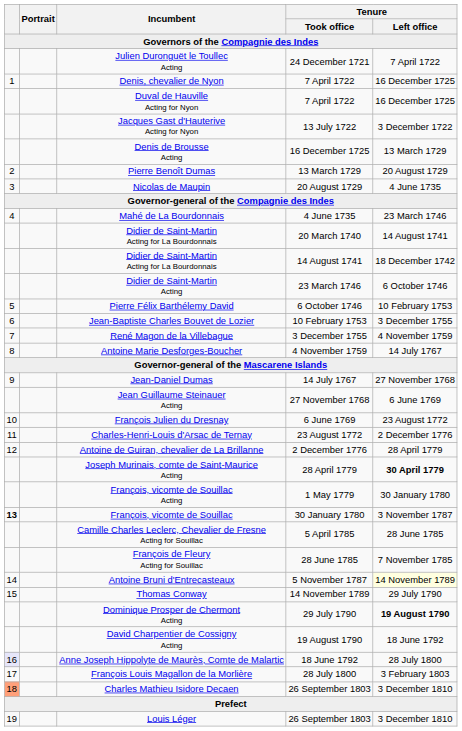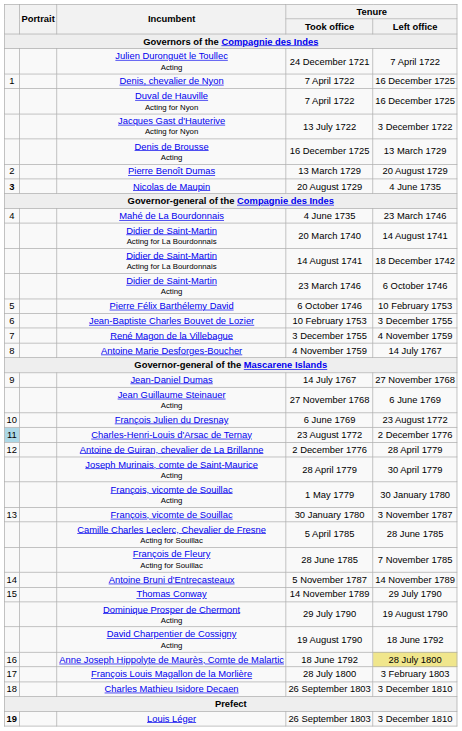(12, 186) normal -> (12, 186) bold
(12, 434) no background -> (12, 434) lightblue background
(415, 469) bold -> (415, 469) normal
(12, 514) bold -> (12, 514) normal
(415, 579) lightyellow background -> (415, 579) no background
(415, 614) bold -> (415, 614) normal
(12, 659) lavender background -> (12, 659) no background
(415, 659) no background -> (415, 659) khaki background
(12, 689) lightsalmon background -> (12, 689) no background
(12, 718) normal -> (12, 718) bold
